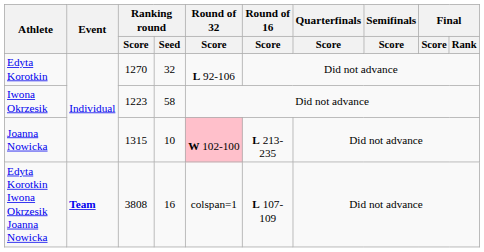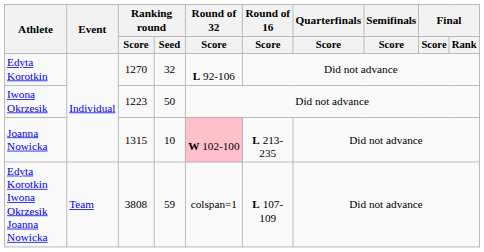(170, 101) 58 -> (170, 101) 50
(82, 205) bold -> (82, 205) normal
(170, 205) 16 -> (170, 205) 59
